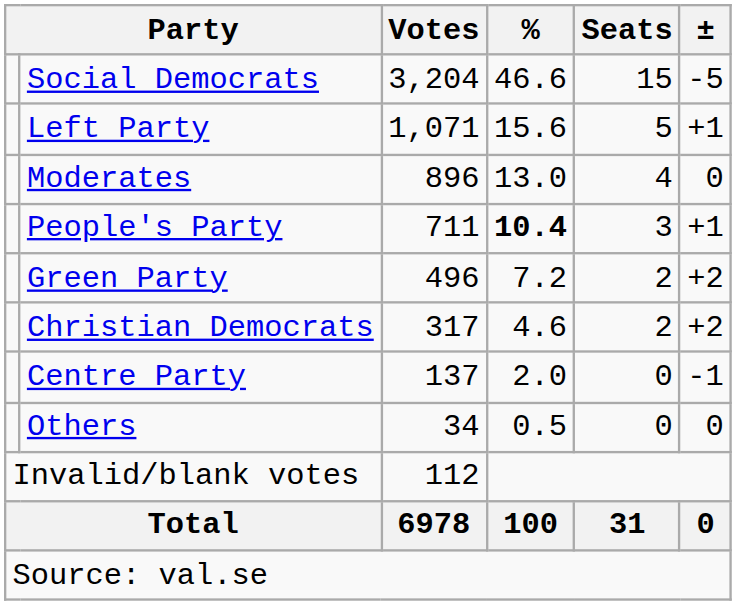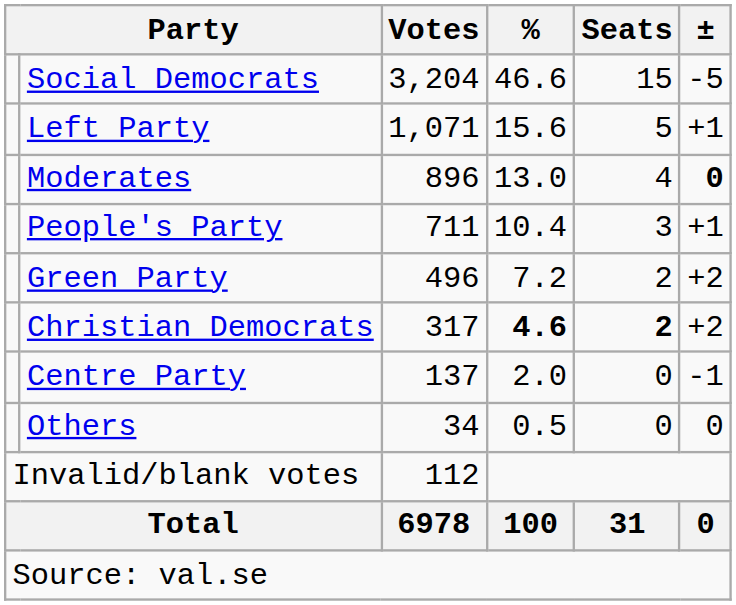(715, 179) normal -> (715, 179) bold
(531, 228) bold -> (531, 228) normal
(540, 327) normal -> (540, 327) bold
(664, 327) normal -> (664, 327) bold
